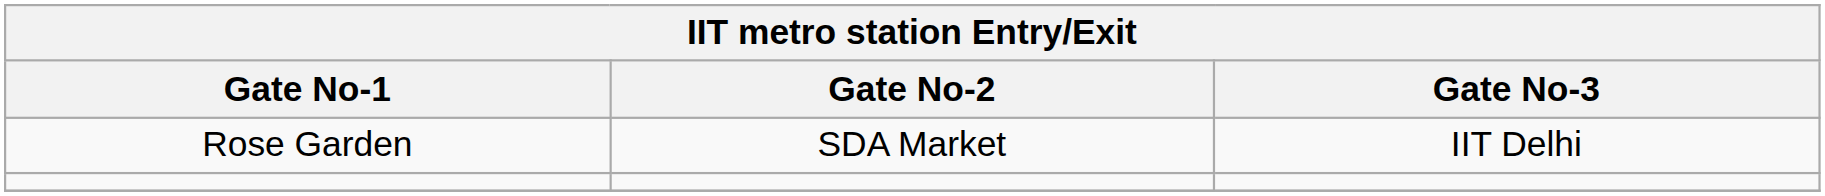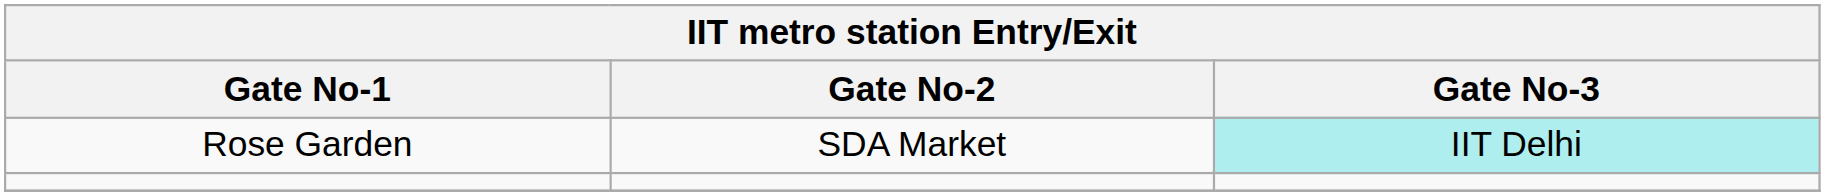(1516, 144) no background -> (1516, 144) paleturquoise background
